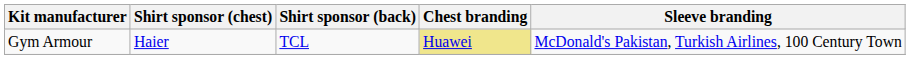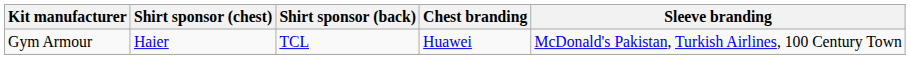(448, 41) khaki background -> (448, 41) no background
